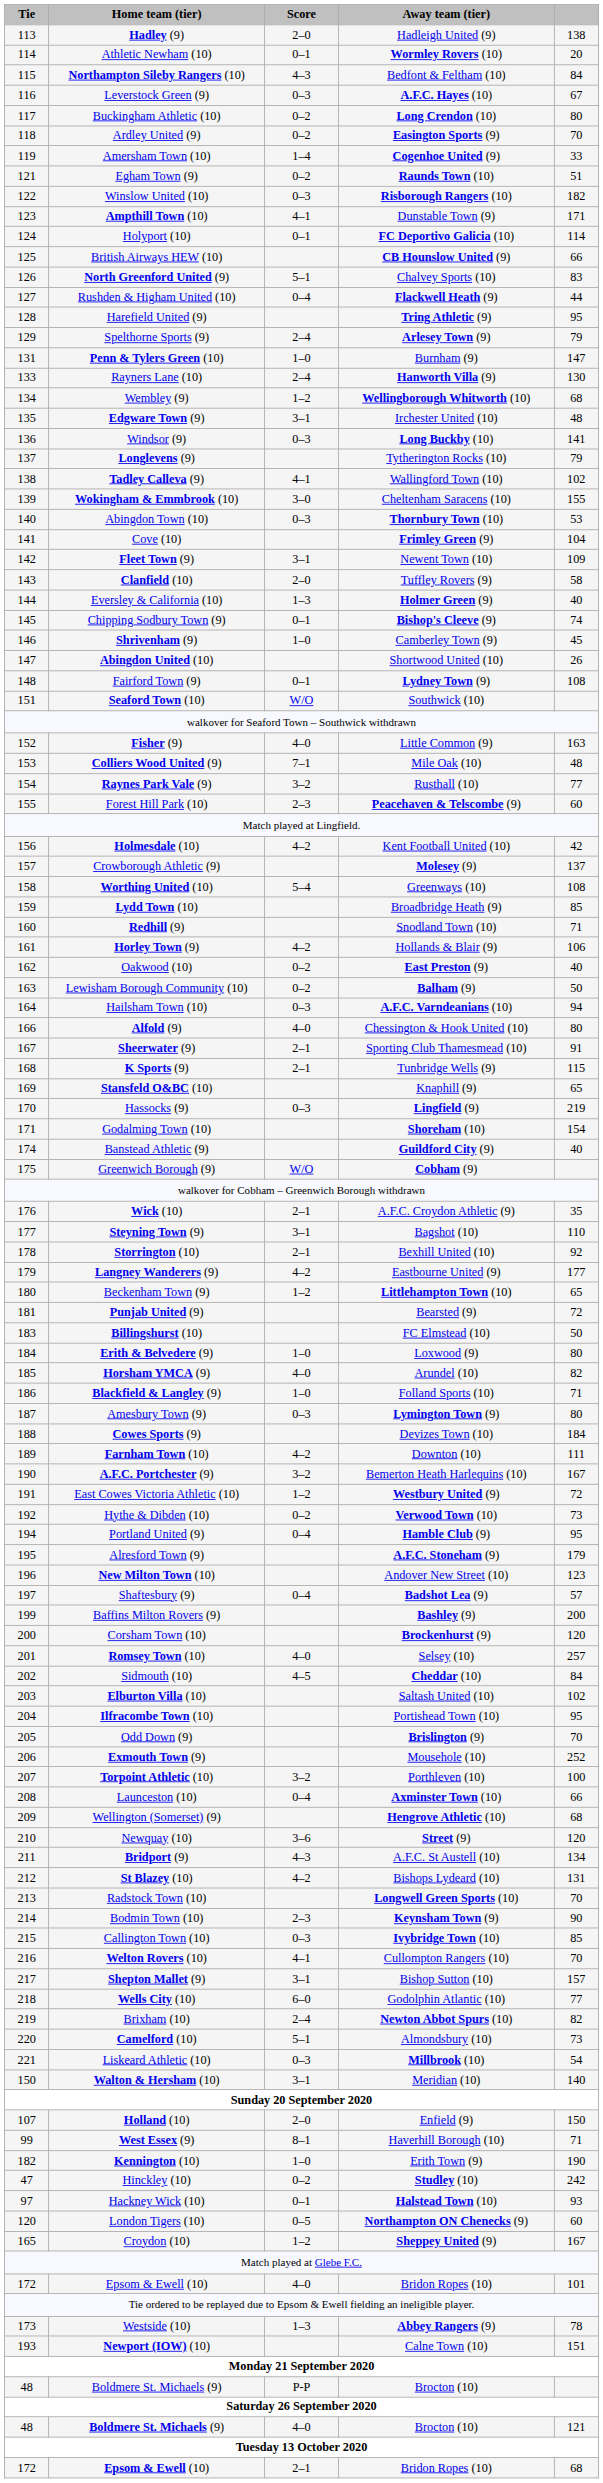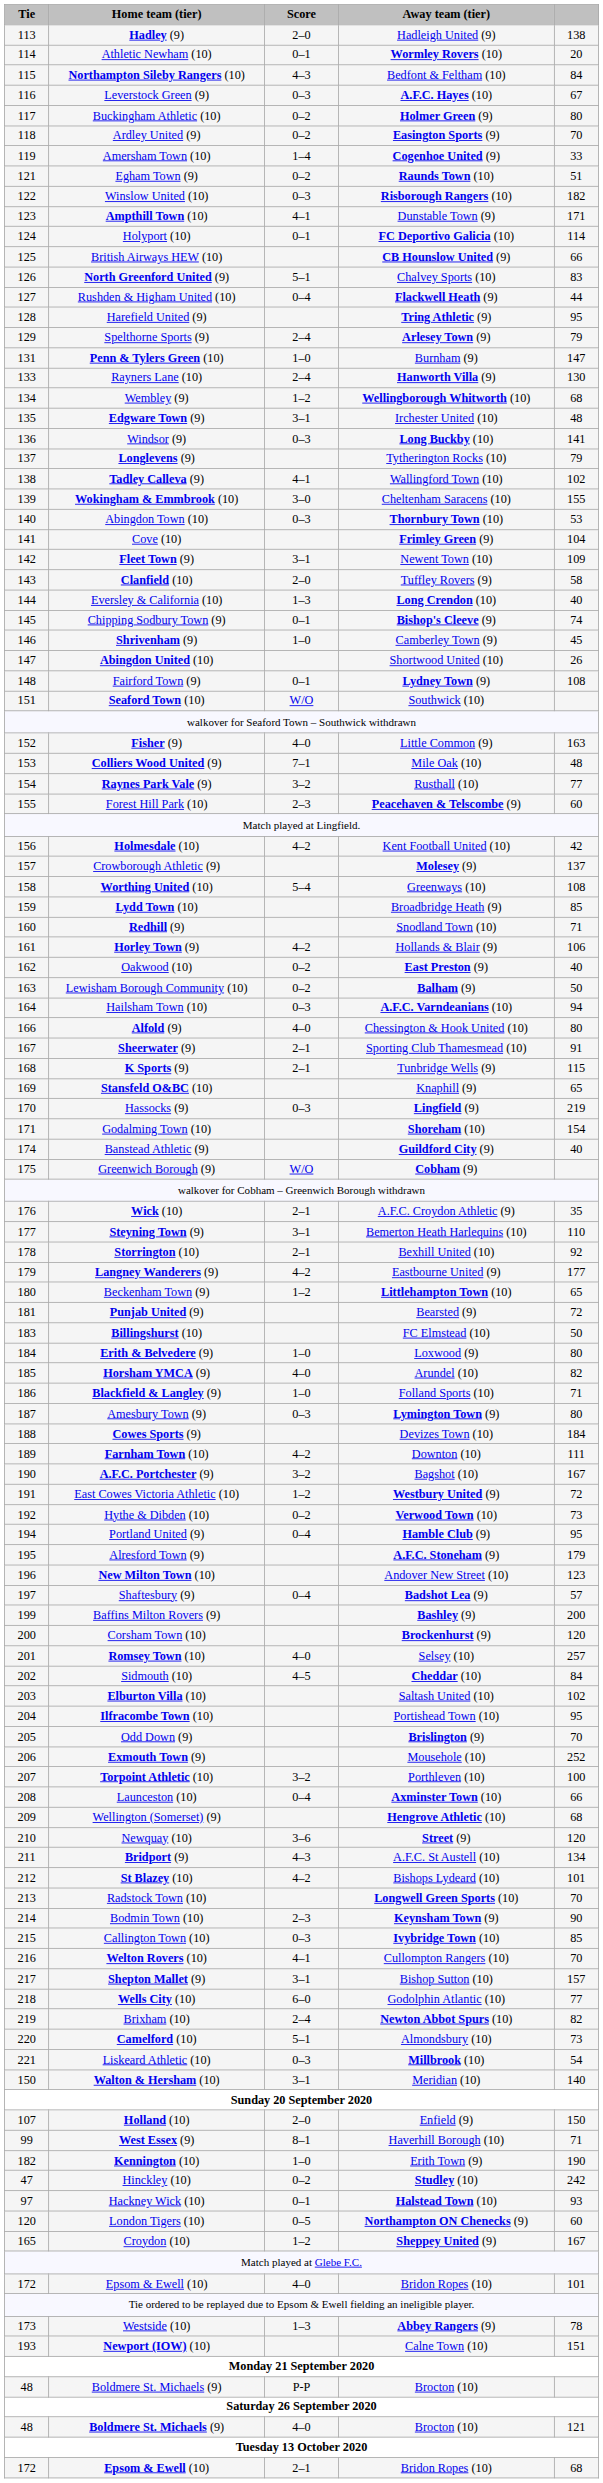(446, 115) Long Crendon (10) -> (446, 115) Holmer Green (9)
(446, 600) Holmer Green (9) -> (446, 600) Long Crendon (10)
(446, 1232) Bagshot (10) -> (446, 1232) Bemerton Heath Harlequins (10)
(446, 1474) Bemerton Heath Harlequins (10) -> (446, 1474) Bagshot (10)
(576, 1878) 131 -> (576, 1878) 101
